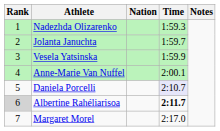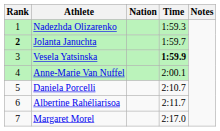(18, 42) normal -> (18, 42) bold
(173, 57) normal -> (174, 57) bold
(173, 88) lavender background -> (174, 88) no background
(18, 103) lightgrey background -> (18, 103) no background
(173, 103) bold -> (174, 103) normal
